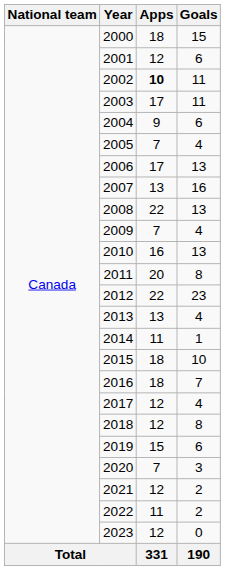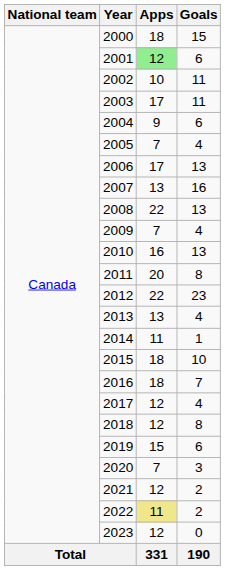(157, 58) no background -> (157, 58) lightgreen background
(157, 79) bold -> (157, 79) normal
(157, 511) no background -> (157, 511) khaki background
